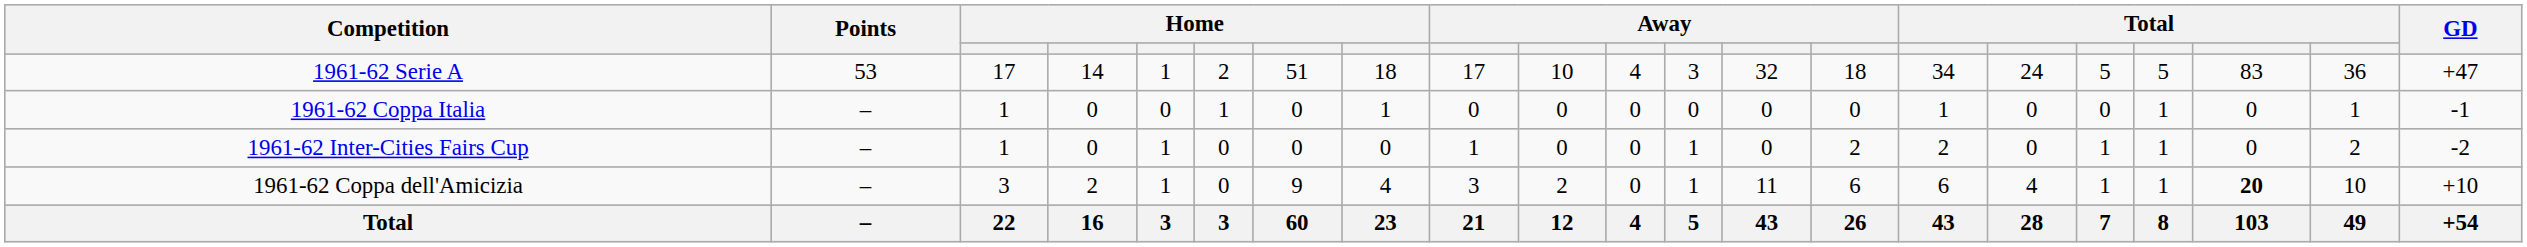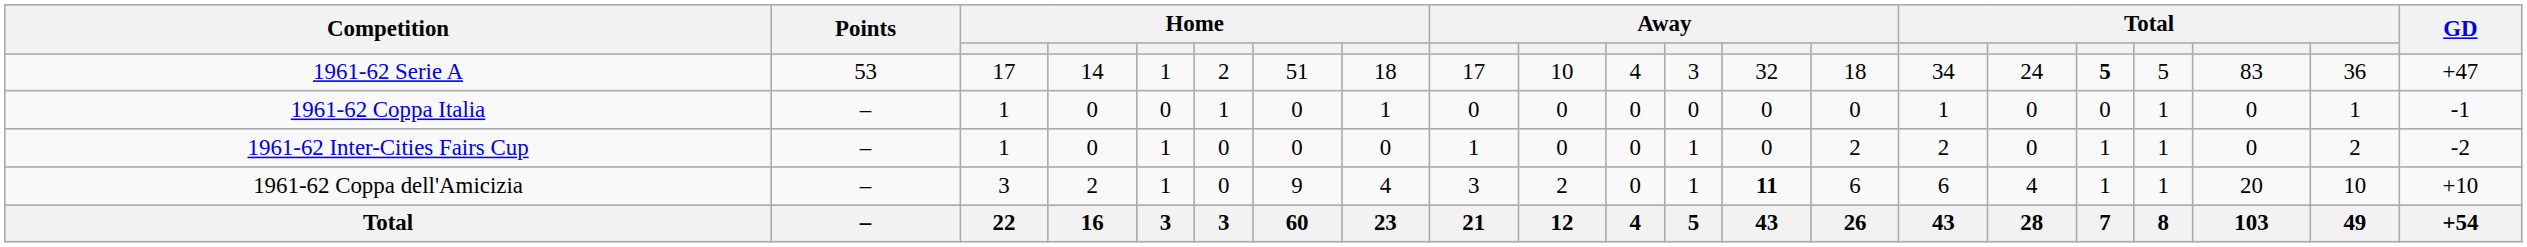(2105, 71) normal -> (2105, 71) bold
(1767, 185) normal -> (1767, 185) bold
(2252, 185) bold -> (2252, 185) normal
